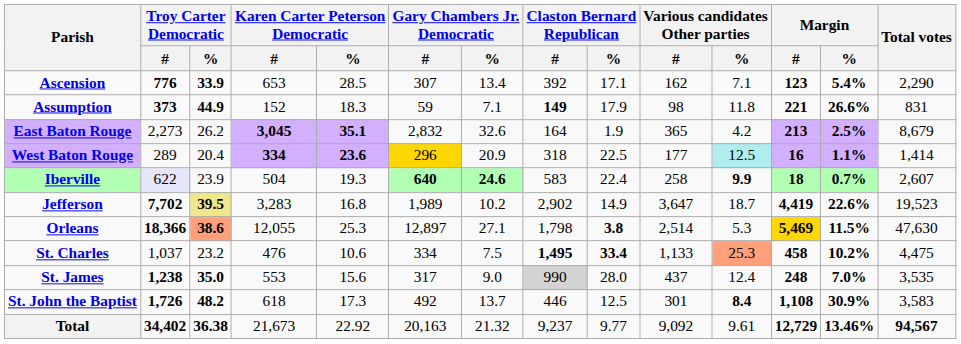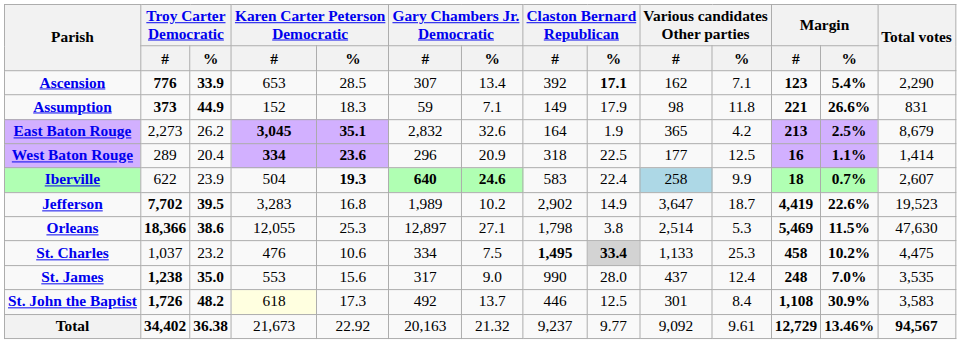(613, 82) normal -> (613, 82) bold
(555, 107) bold -> (555, 107) normal
(425, 155) gold background -> (425, 155) no background
(742, 155) paleturquoise background -> (742, 155) no background
(165, 180) lavender background -> (165, 180) no background
(353, 180) normal -> (353, 180) bold
(676, 180) no background -> (676, 180) lightblue background
(742, 180) bold -> (742, 180) normal
(211, 204) khaki background -> (211, 204) no background
(211, 228) lightsalmon background -> (211, 228) no background
(613, 228) bold -> (613, 228) normal
(796, 228) gold background -> (796, 228) no background
(613, 253) no background -> (613, 253) lightgrey background
(742, 253) lightsalmon background -> (742, 253) no background
(555, 277) lightgrey background -> (555, 277) no background
(274, 301) no background -> (274, 301) lightyellow background
(742, 301) bold -> (742, 301) normal
